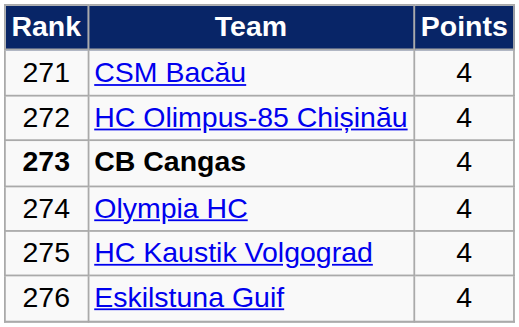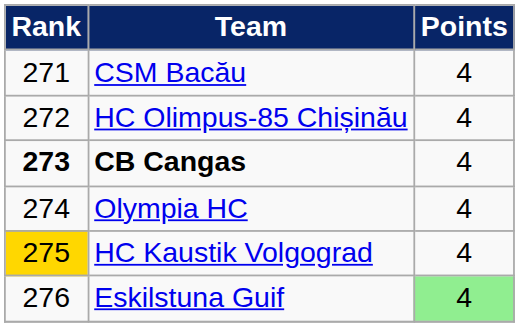(46, 252) no background -> (46, 252) gold background
(464, 298) no background -> (464, 298) lightgreen background
